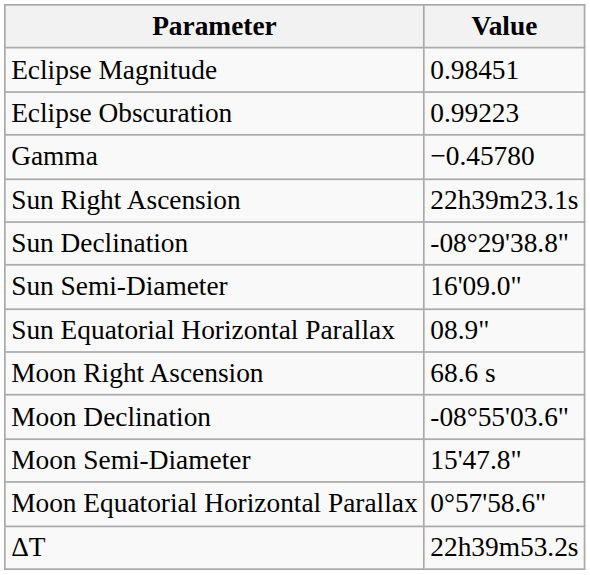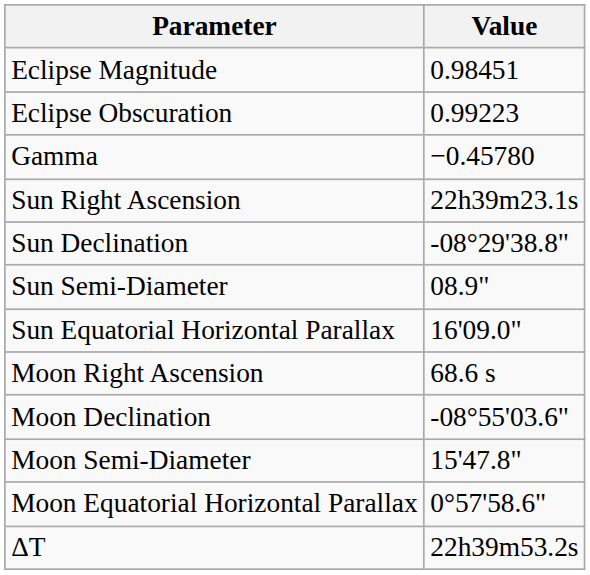(476, 286) 16'09.0" -> (460, 286) 08.9"
(460, 329) 08.9" -> (476, 329) 16'09.0"
